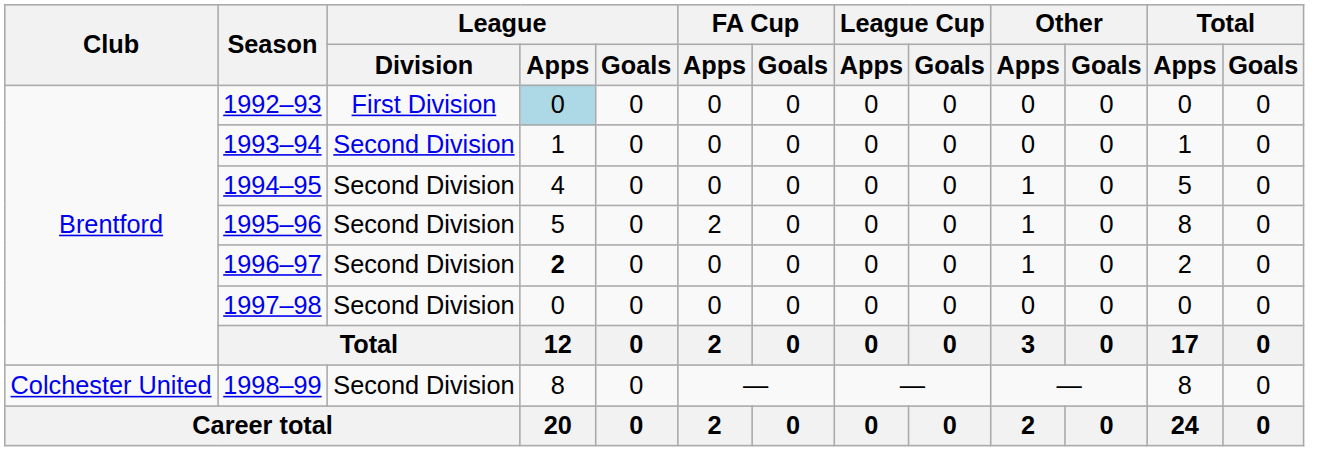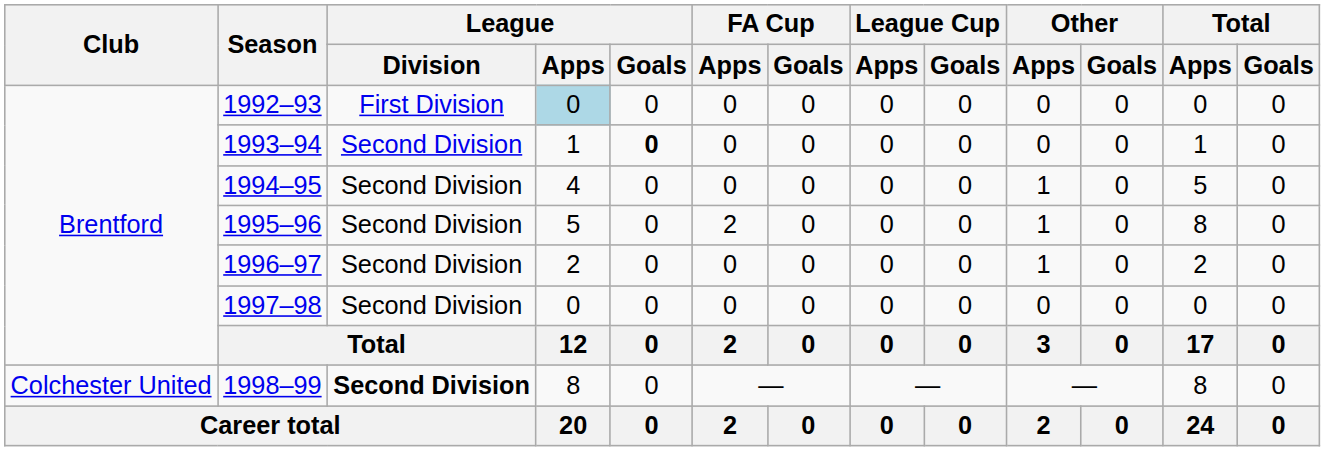(636, 144) normal -> (652, 144) bold
(558, 265) bold -> (573, 265) normal
(424, 385) normal -> (432, 385) bold
